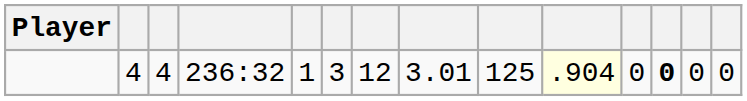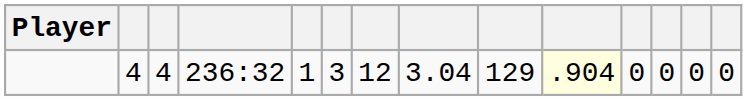(438, 73) 3.01 -> (438, 73) 3.04
(510, 73) 125 -> (510, 73) 129
(667, 73) bold -> (667, 73) normal
